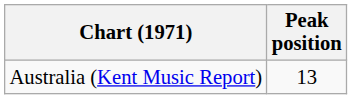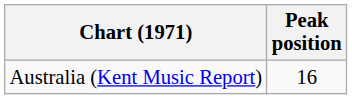(307, 76) 13 -> (307, 76) 16
